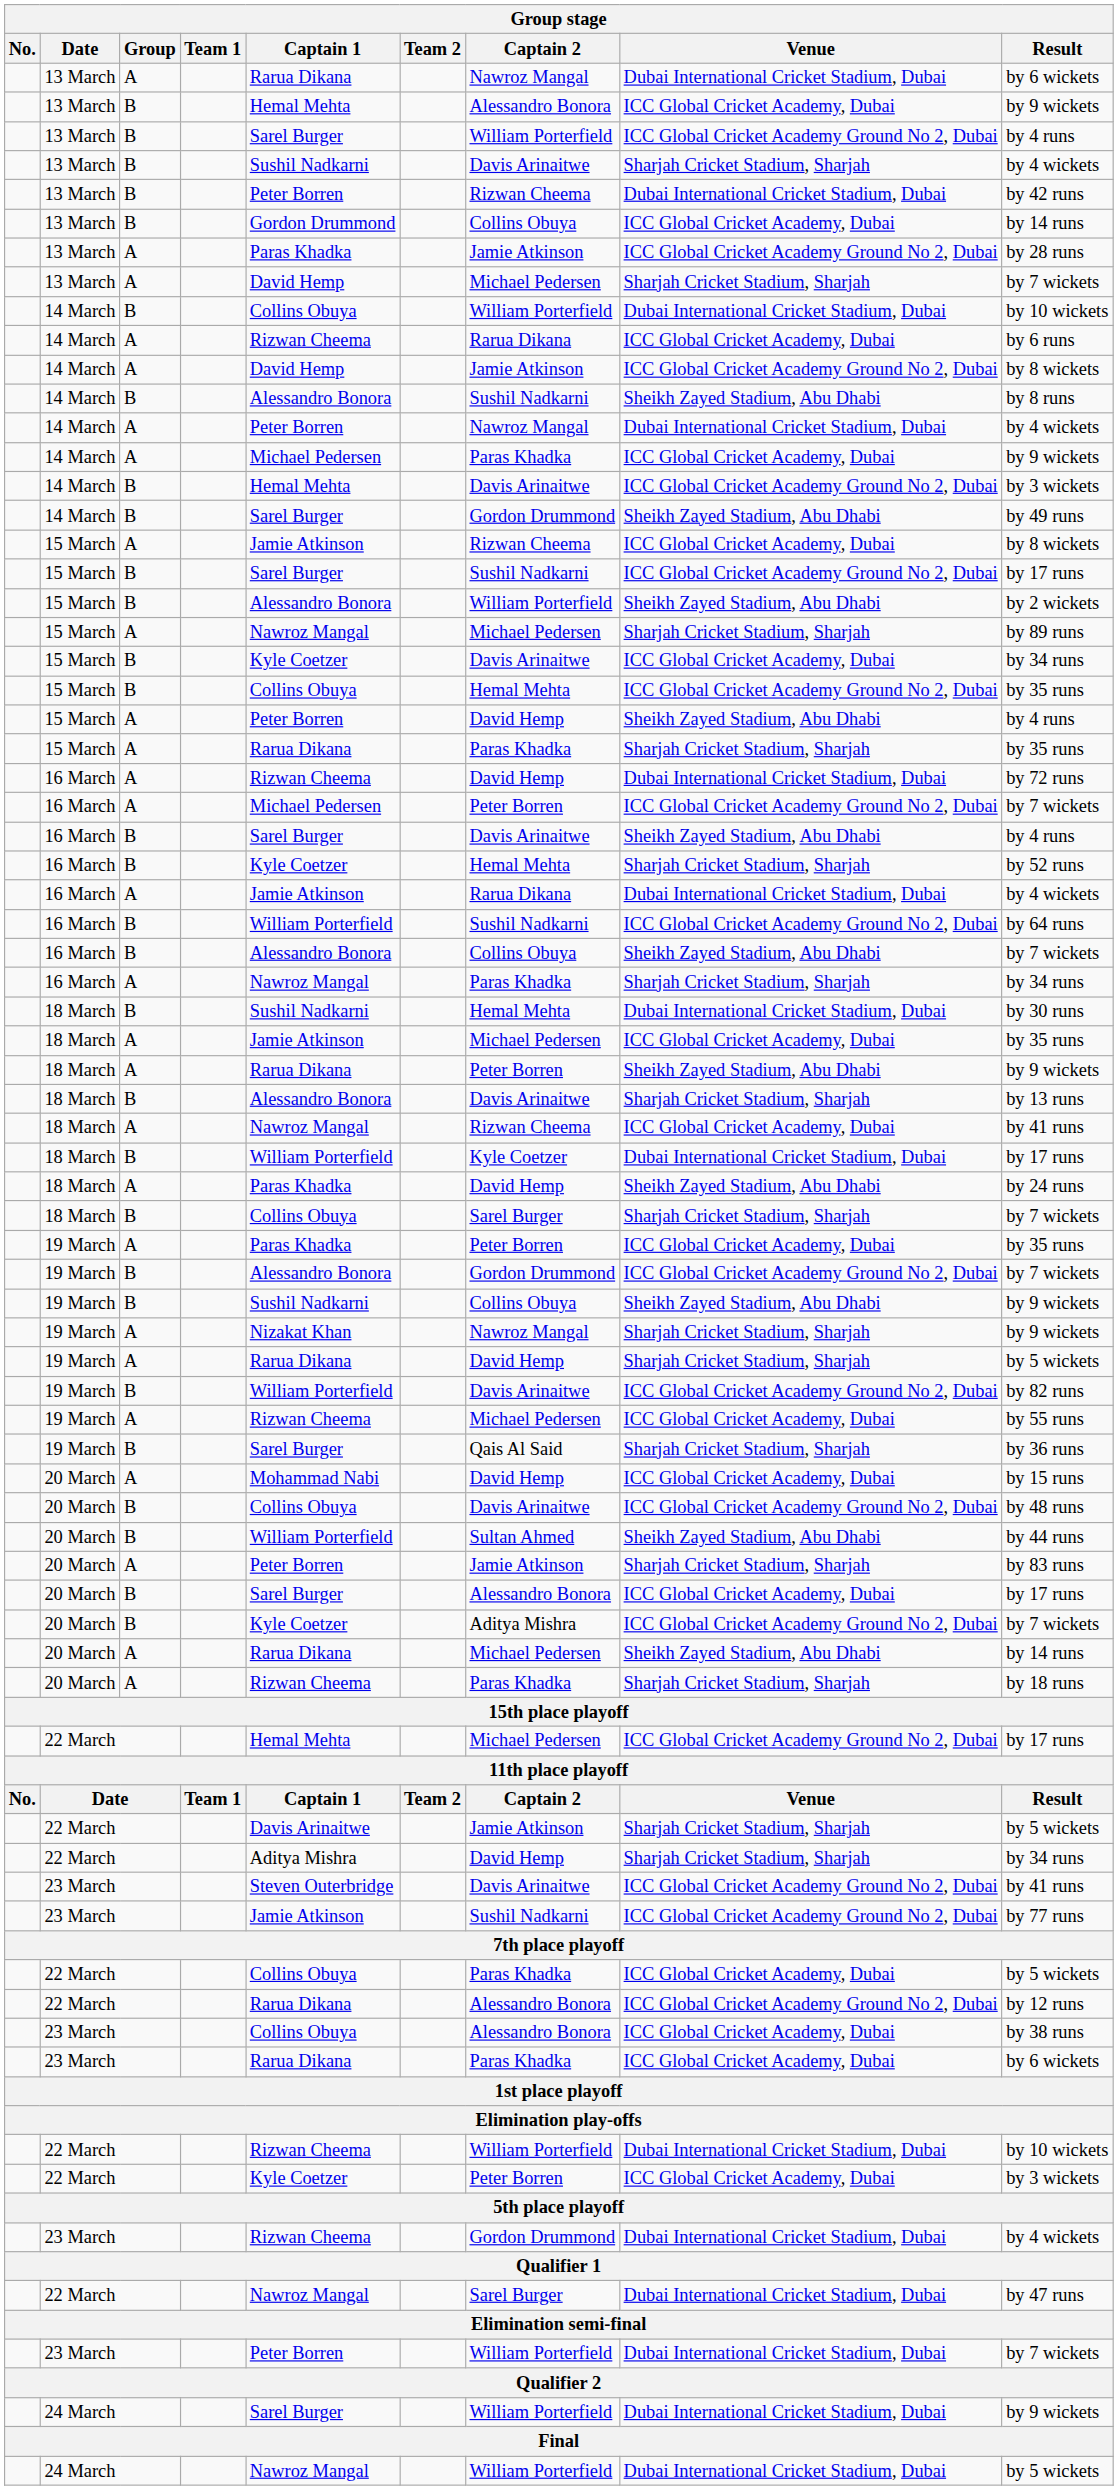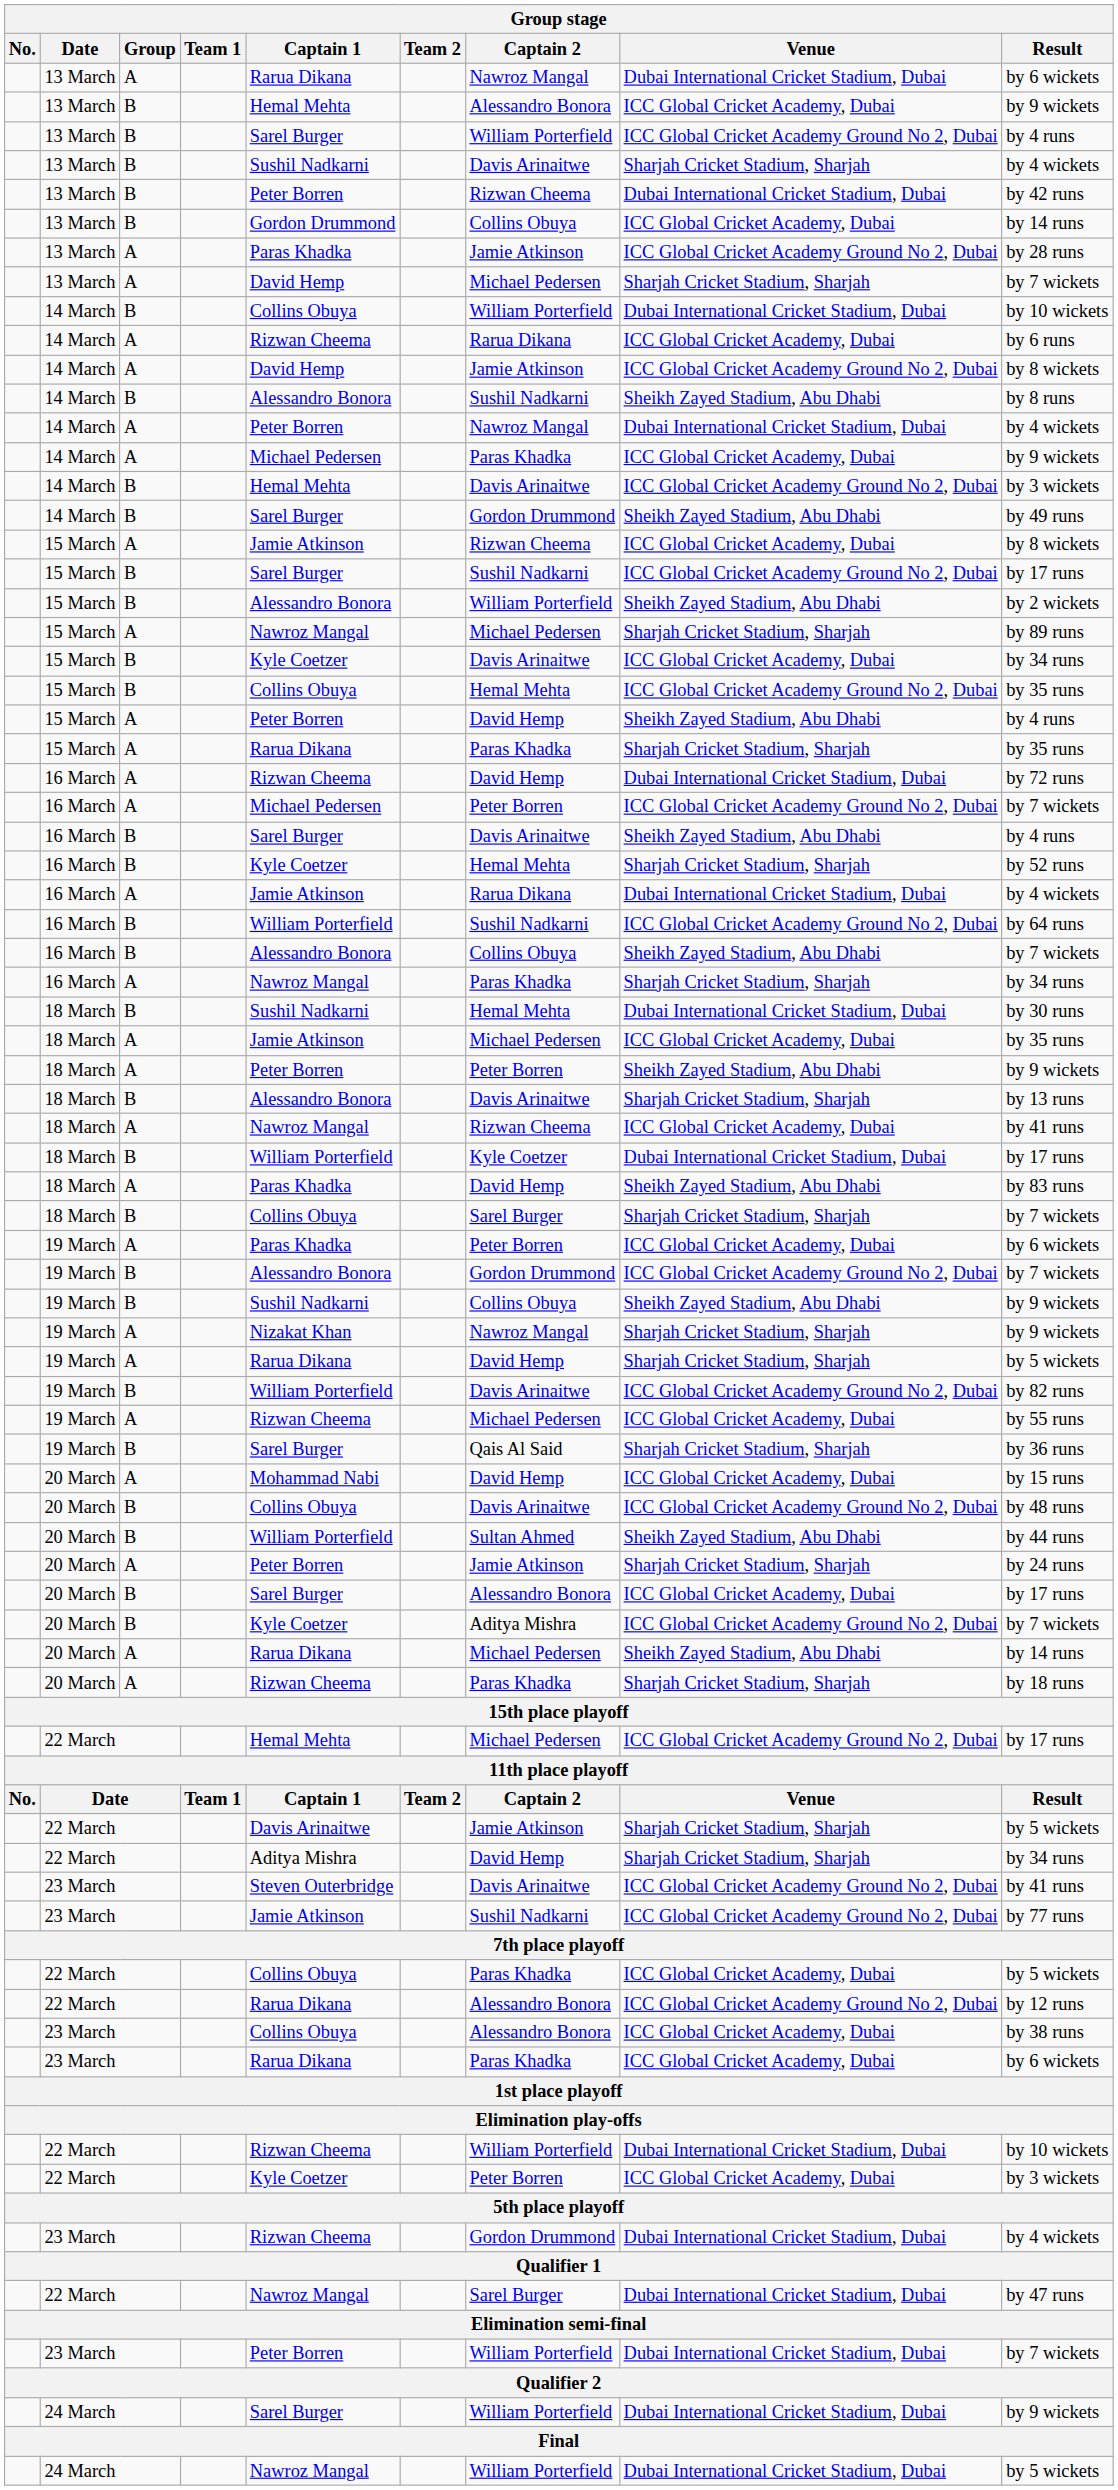(301, 1069) Rarua Dikana -> (297, 1069) Peter Borren
(1045, 1186) by 24 runs -> (1045, 1186) by 83 runs
(1045, 1244) by 35 runs -> (1053, 1244) by 6 wickets
(1045, 1565) by 83 runs -> (1045, 1565) by 24 runs
